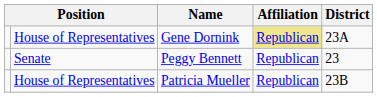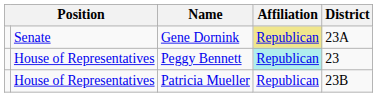(84, 37) House of Representatives -> (32, 37) Senate
(32, 59) Senate -> (84, 59) House of Representatives
(288, 59) no background -> (288, 59) paleturquoise background
